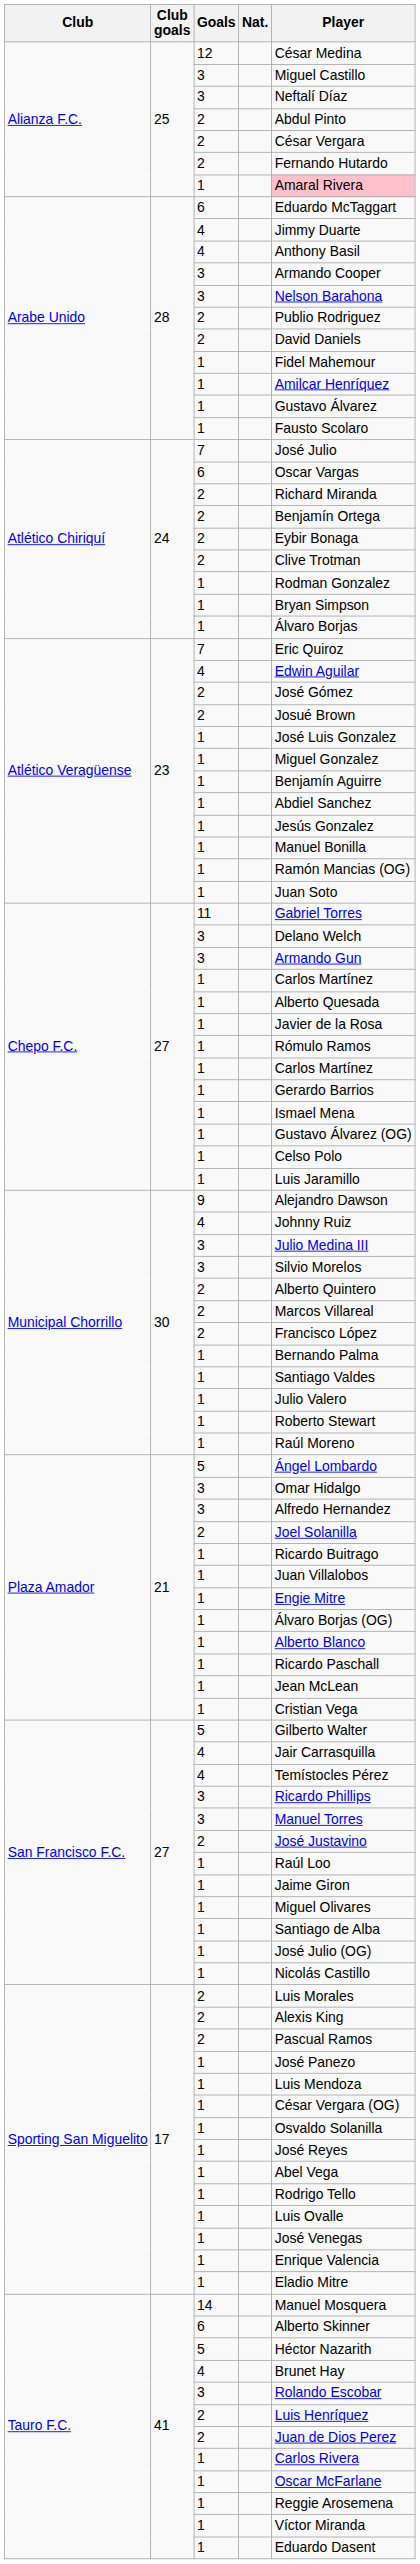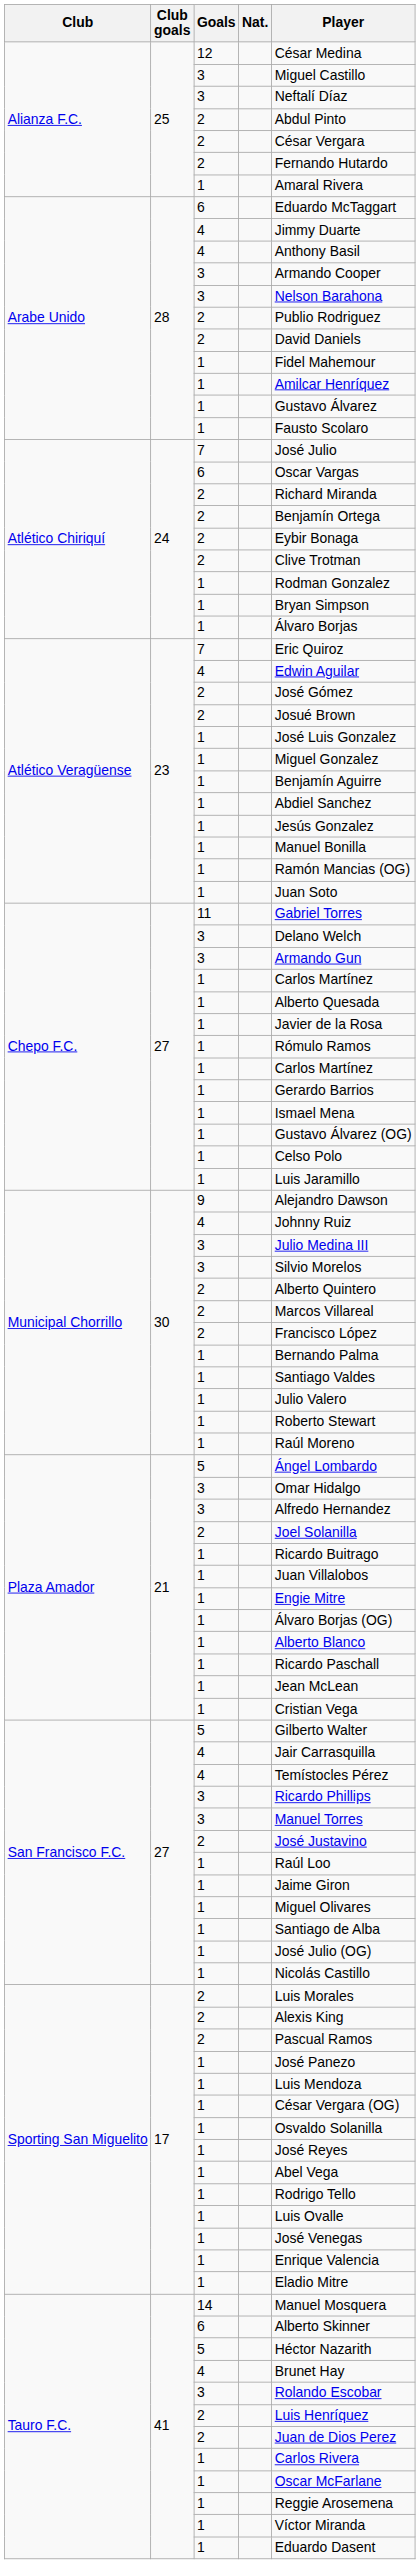(319, 185) pink background -> (319, 185) no background
